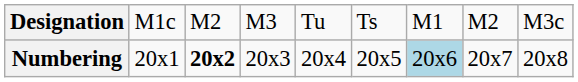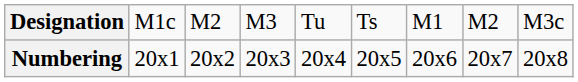(212, 58) bold -> (212, 58) normal
(435, 58) lightblue background -> (435, 58) no background
